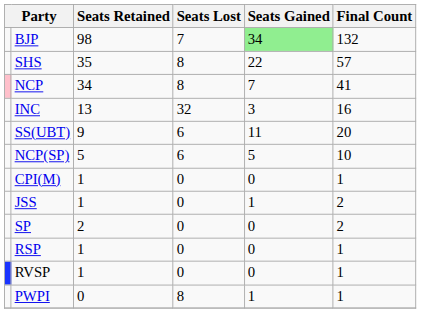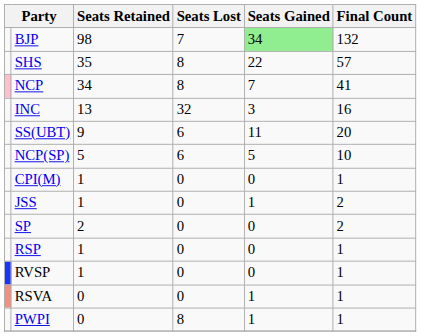+ row: (33, 296)
